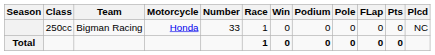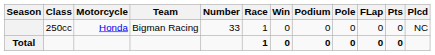columns swapped: (173, 12) <-> (109, 12)
